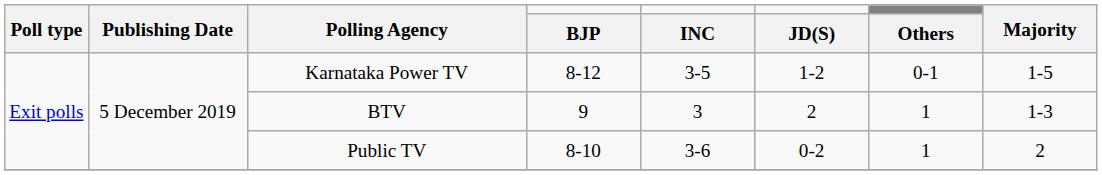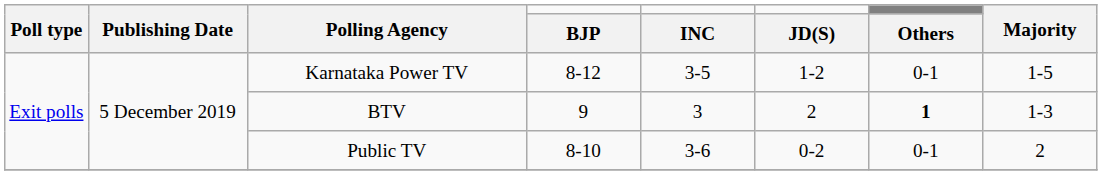(926, 112) normal -> (926, 112) bold
(926, 151) 1 -> (926, 151) 0-1
